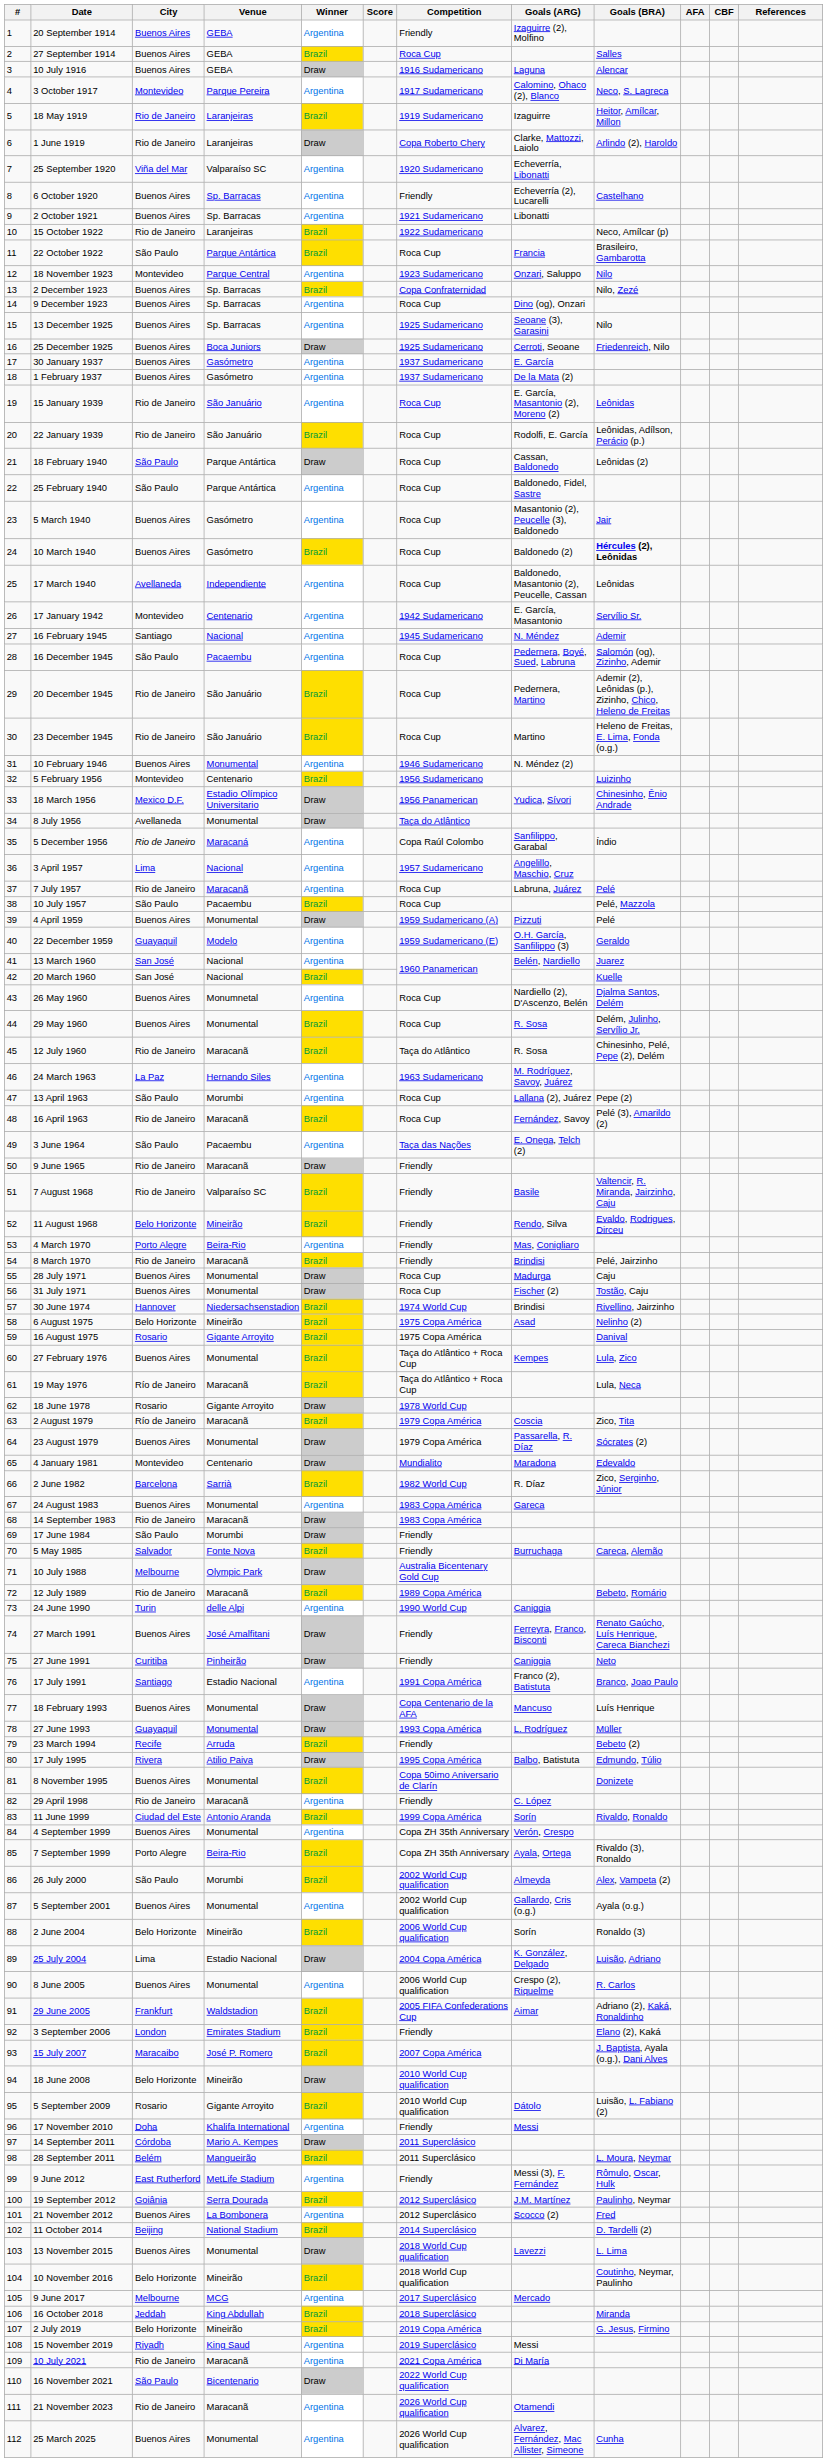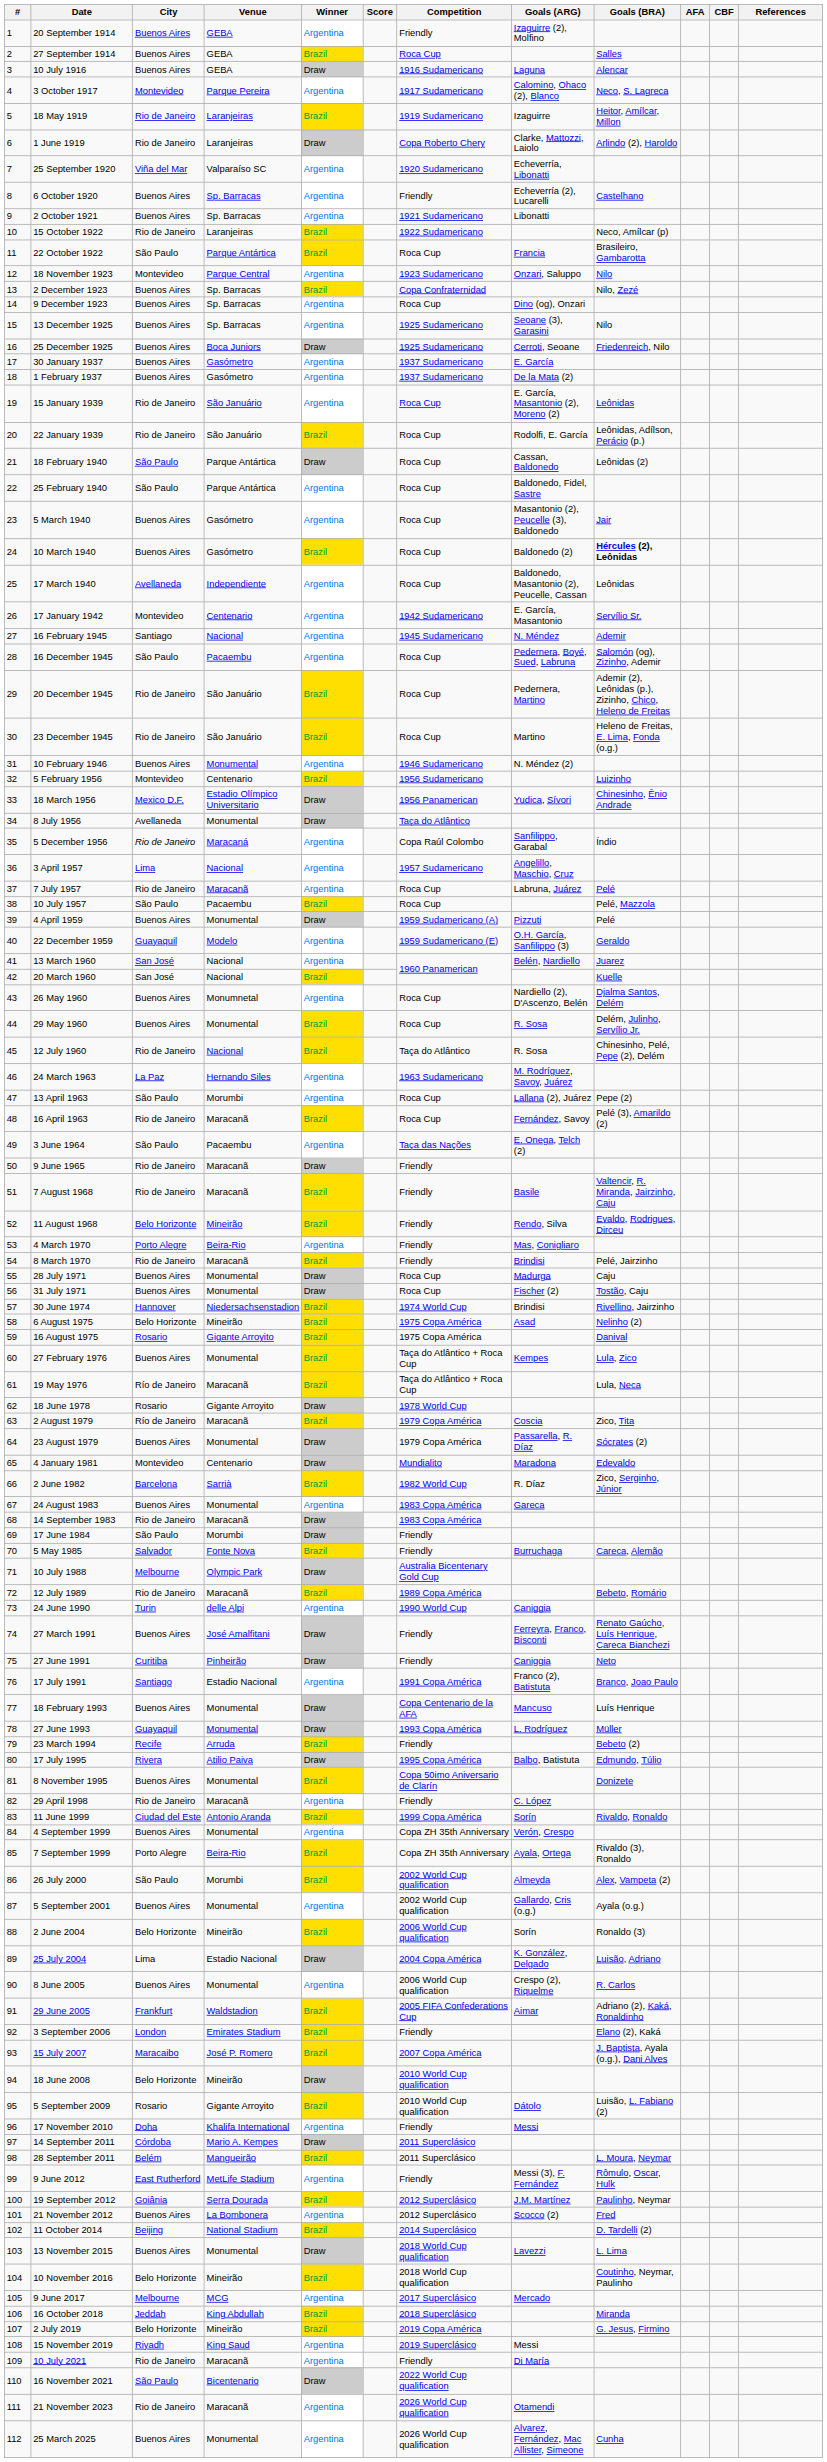(227, 1050) Maracanã -> (225, 1050) Nacional
(236, 1192) Valparaíso SC -> (227, 1192) Maracanã
(440, 2360) 2021 Copa América -> (416, 2360) Friendly
